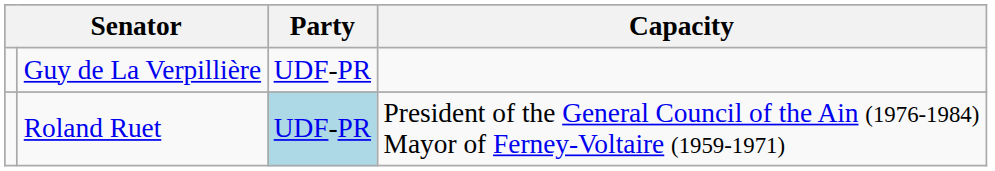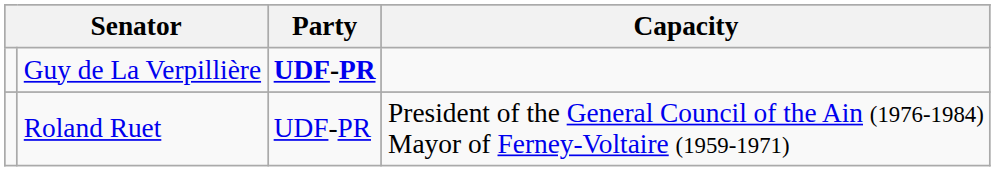(322, 69) normal -> (325, 69) bold
(322, 128) lightblue background -> (322, 128) no background
